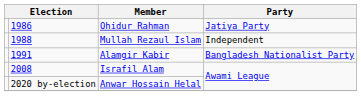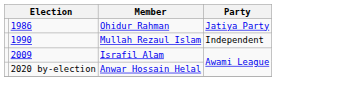(21, 40) 1988 -> (21, 40) 1990
- row: (135, 55)
(21, 69) 2008 -> (21, 55) 2009
